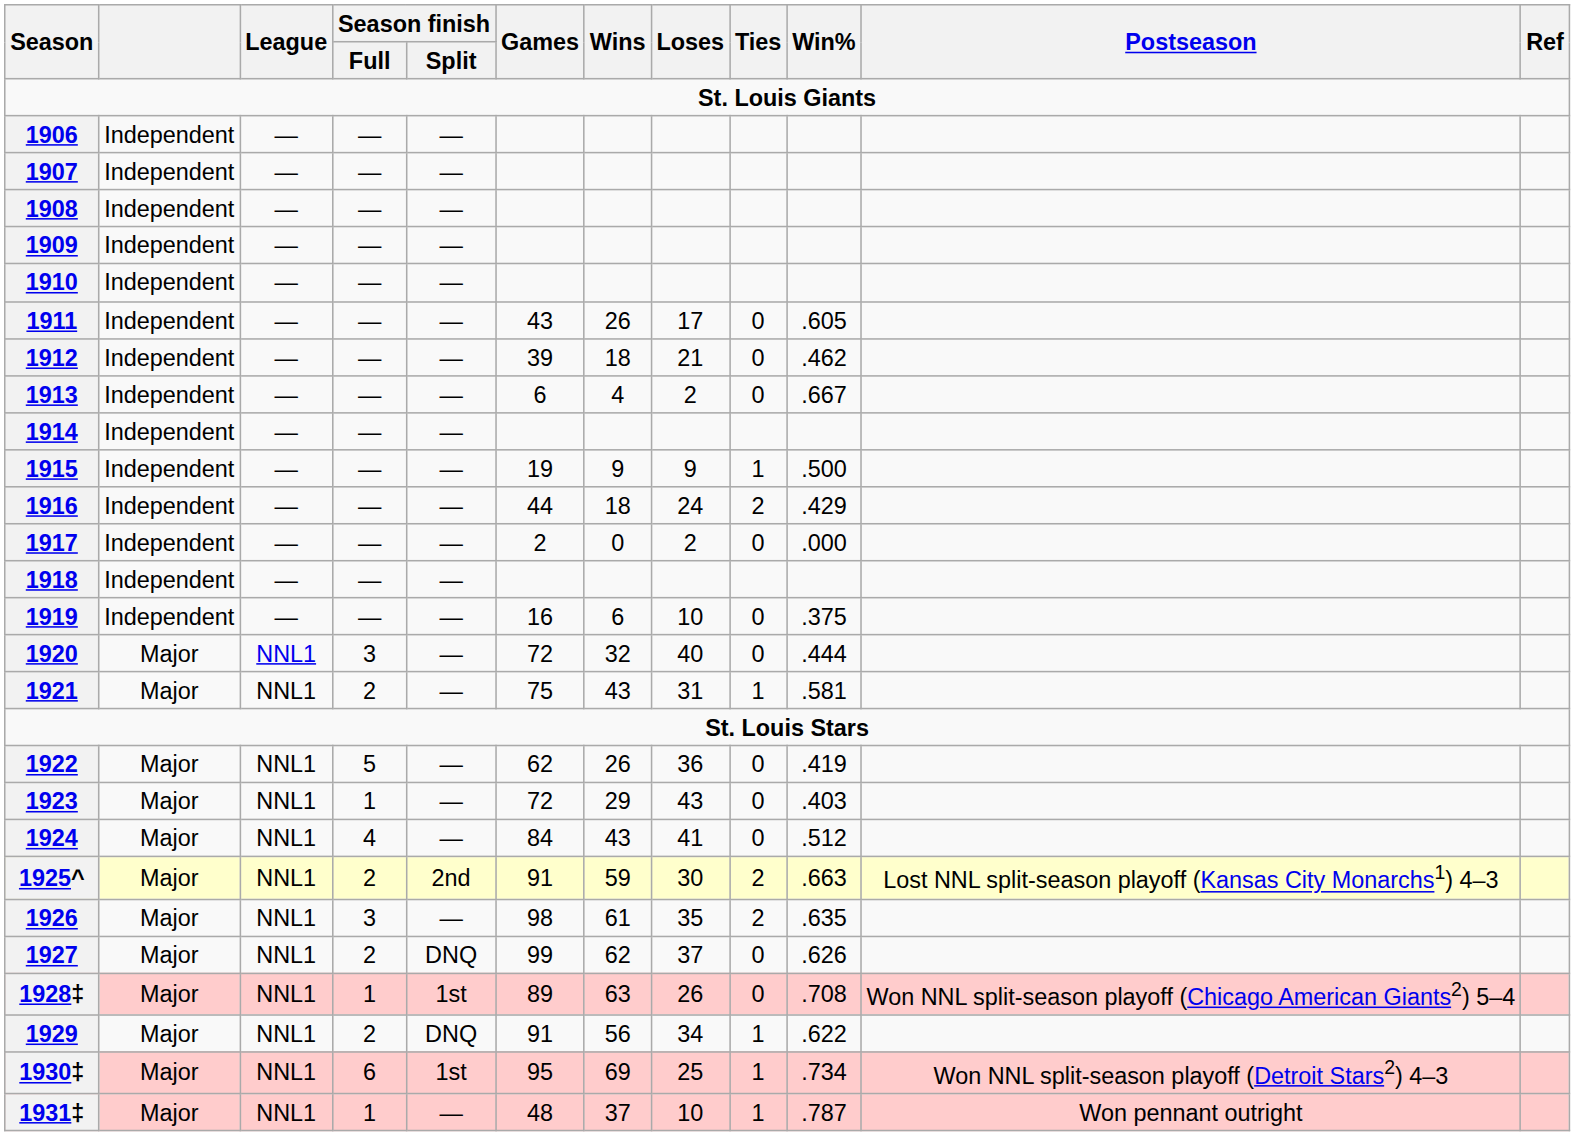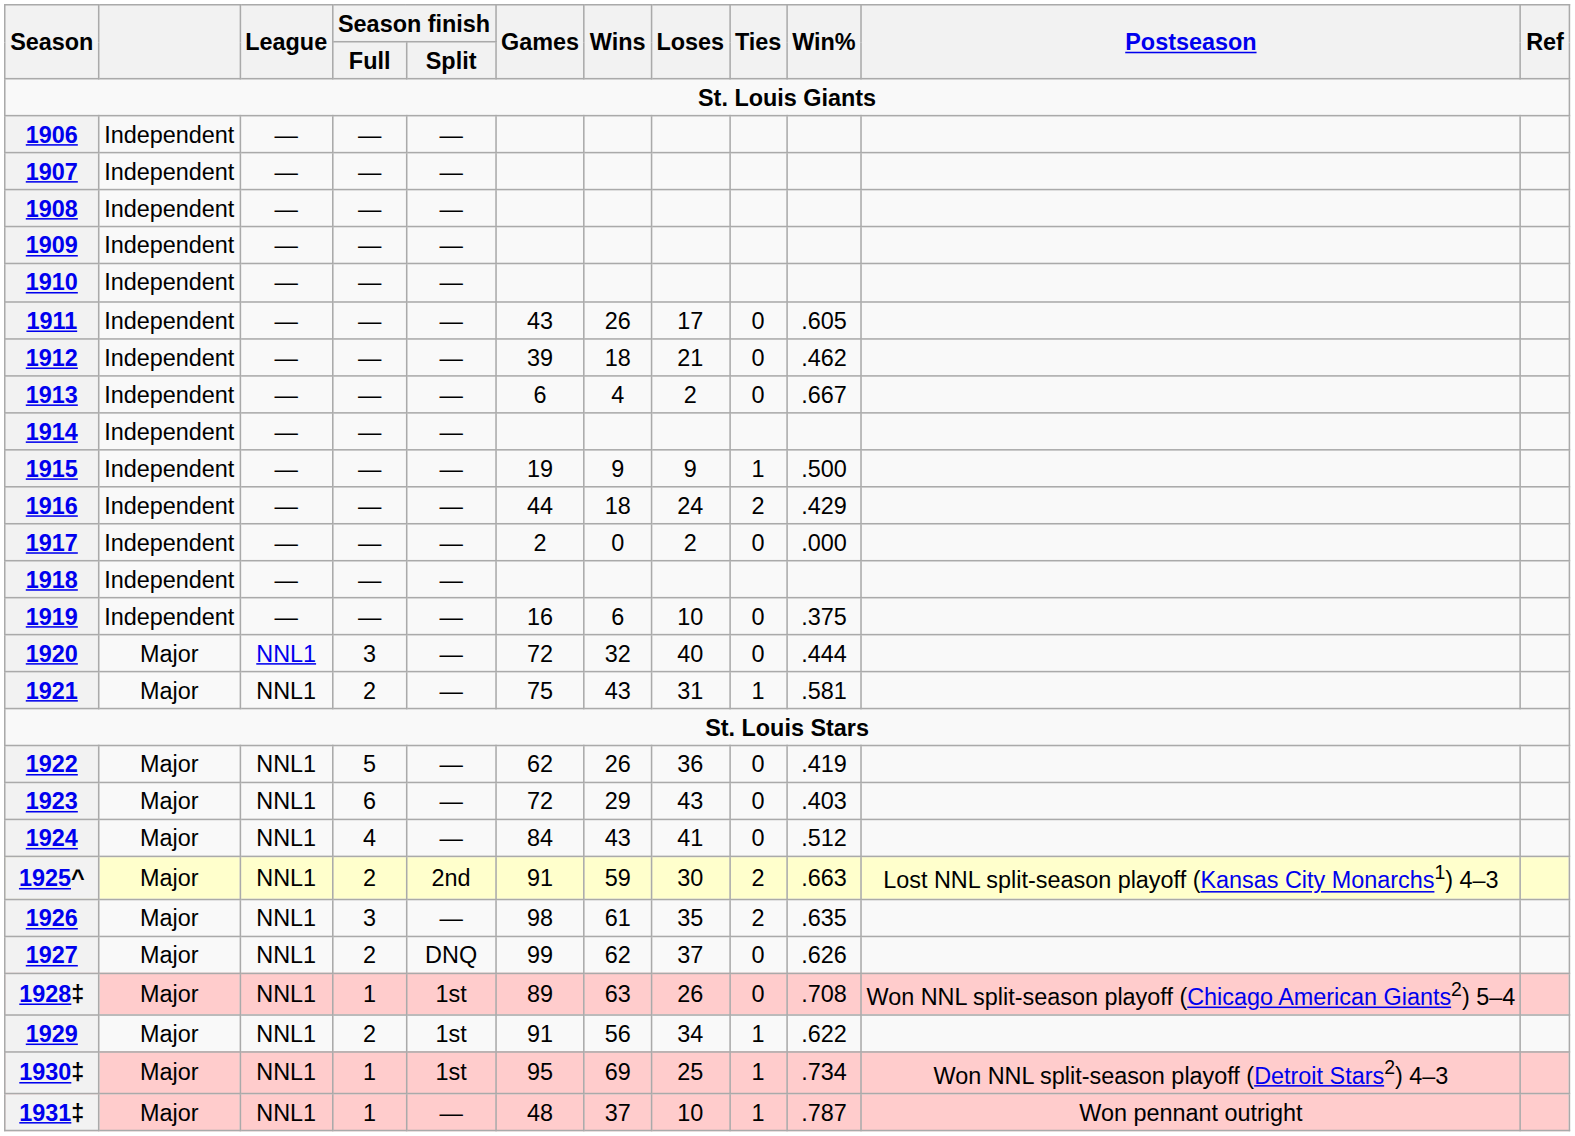(370, 802) 1 -> (370, 802) 6
(451, 1033) DNQ -> (451, 1033) 1st
(370, 1073) 6 -> (370, 1073) 1
